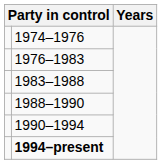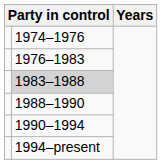(49, 81) no background -> (50, 81) lightgrey background
(59, 147) bold -> (57, 147) normal
